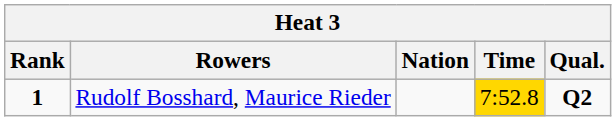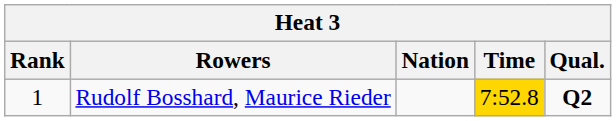(37, 97) bold -> (37, 97) normal
